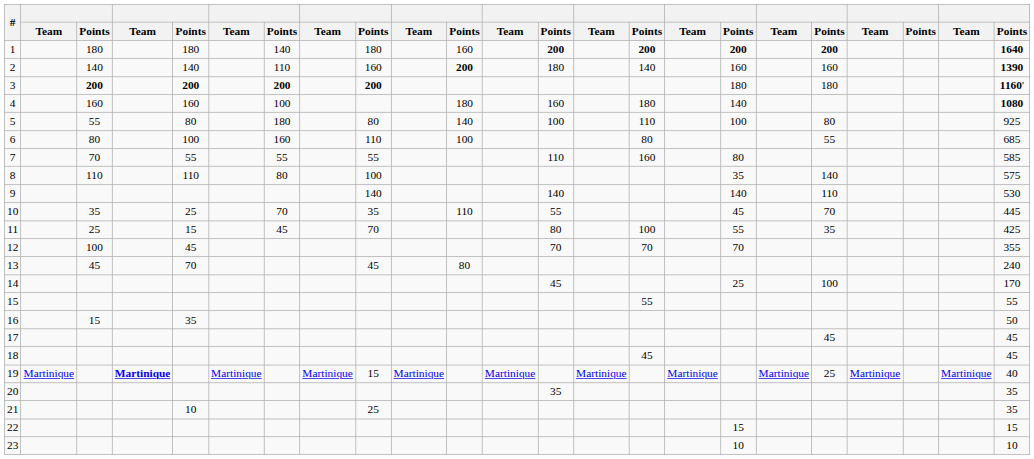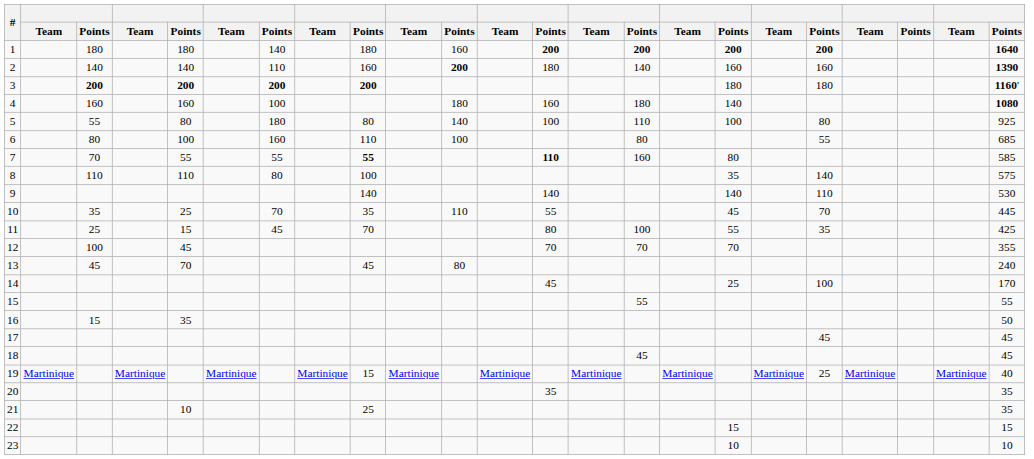(373, 157) normal -> (368, 157) bold
(556, 157) normal -> (551, 157) bold
(143, 373) bold -> (140, 373) normal
